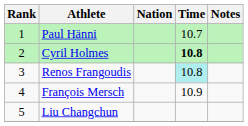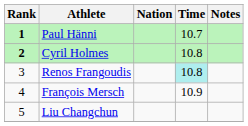(22, 33) normal -> (22, 33) bold
(22, 53) normal -> (22, 53) bold
(192, 53) bold -> (192, 53) normal
